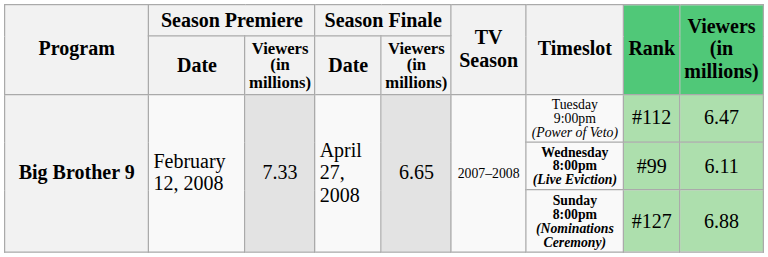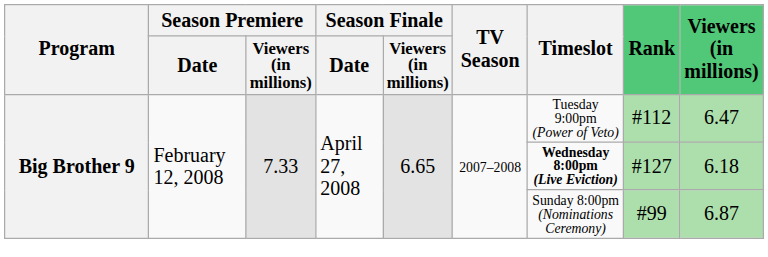(652, 166) #99 -> (652, 166) #127
(722, 166) 6.11 -> (722, 166) 6.18
(575, 220) bold -> (576, 214) normal
(652, 220) #127 -> (652, 214) #99
(722, 220) 6.88 -> (722, 214) 6.87
